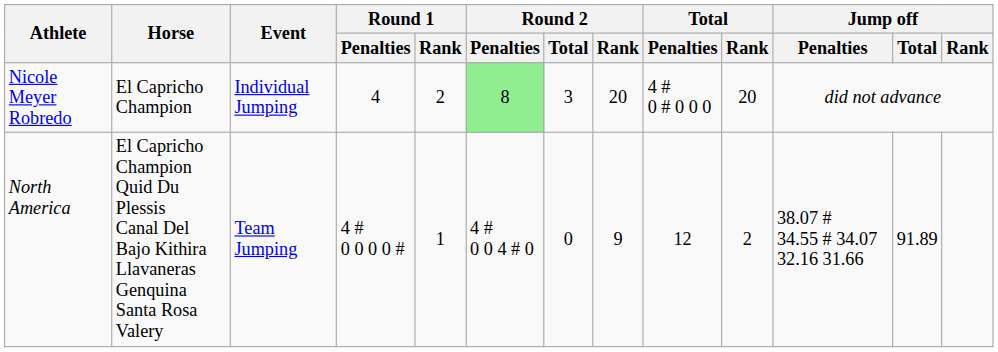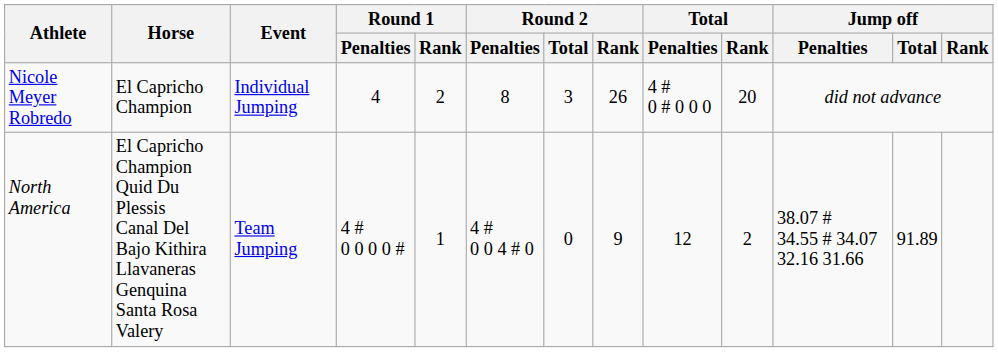(505, 97) lightgreen background -> (505, 97) no background
(618, 97) 20 -> (618, 97) 26
